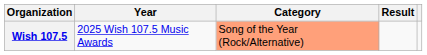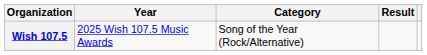(261, 36) lightsalmon background -> (261, 36) no background
